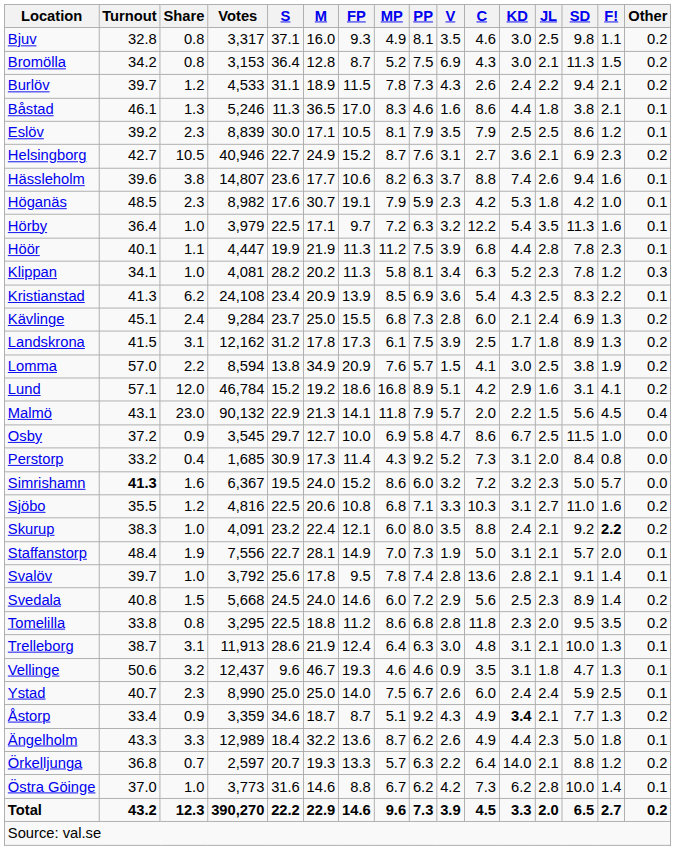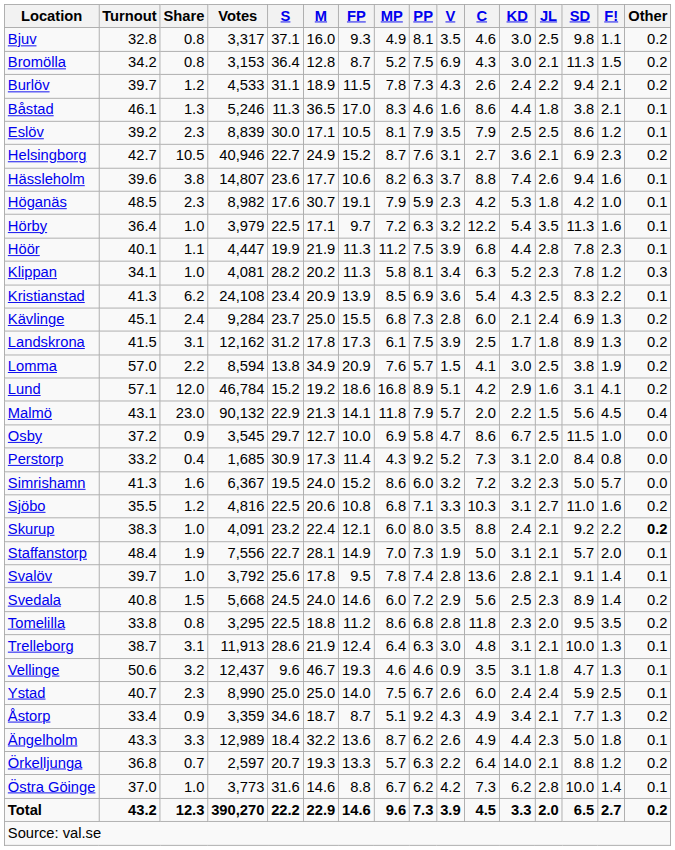(142, 483) bold -> (142, 483) normal
(611, 529) bold -> (611, 529) normal
(657, 529) normal -> (657, 529) bold
(521, 716) bold -> (521, 716) normal
